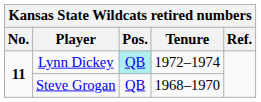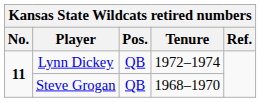(135, 62) paleturquoise background -> (135, 62) no background
